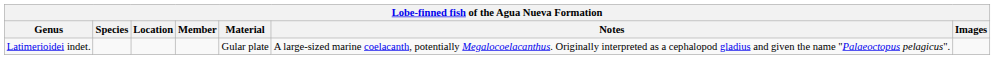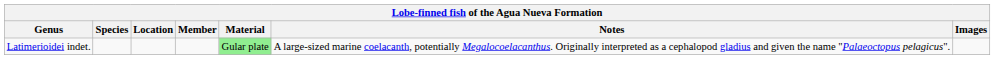(245, 46) no background -> (245, 46) lightgreen background
